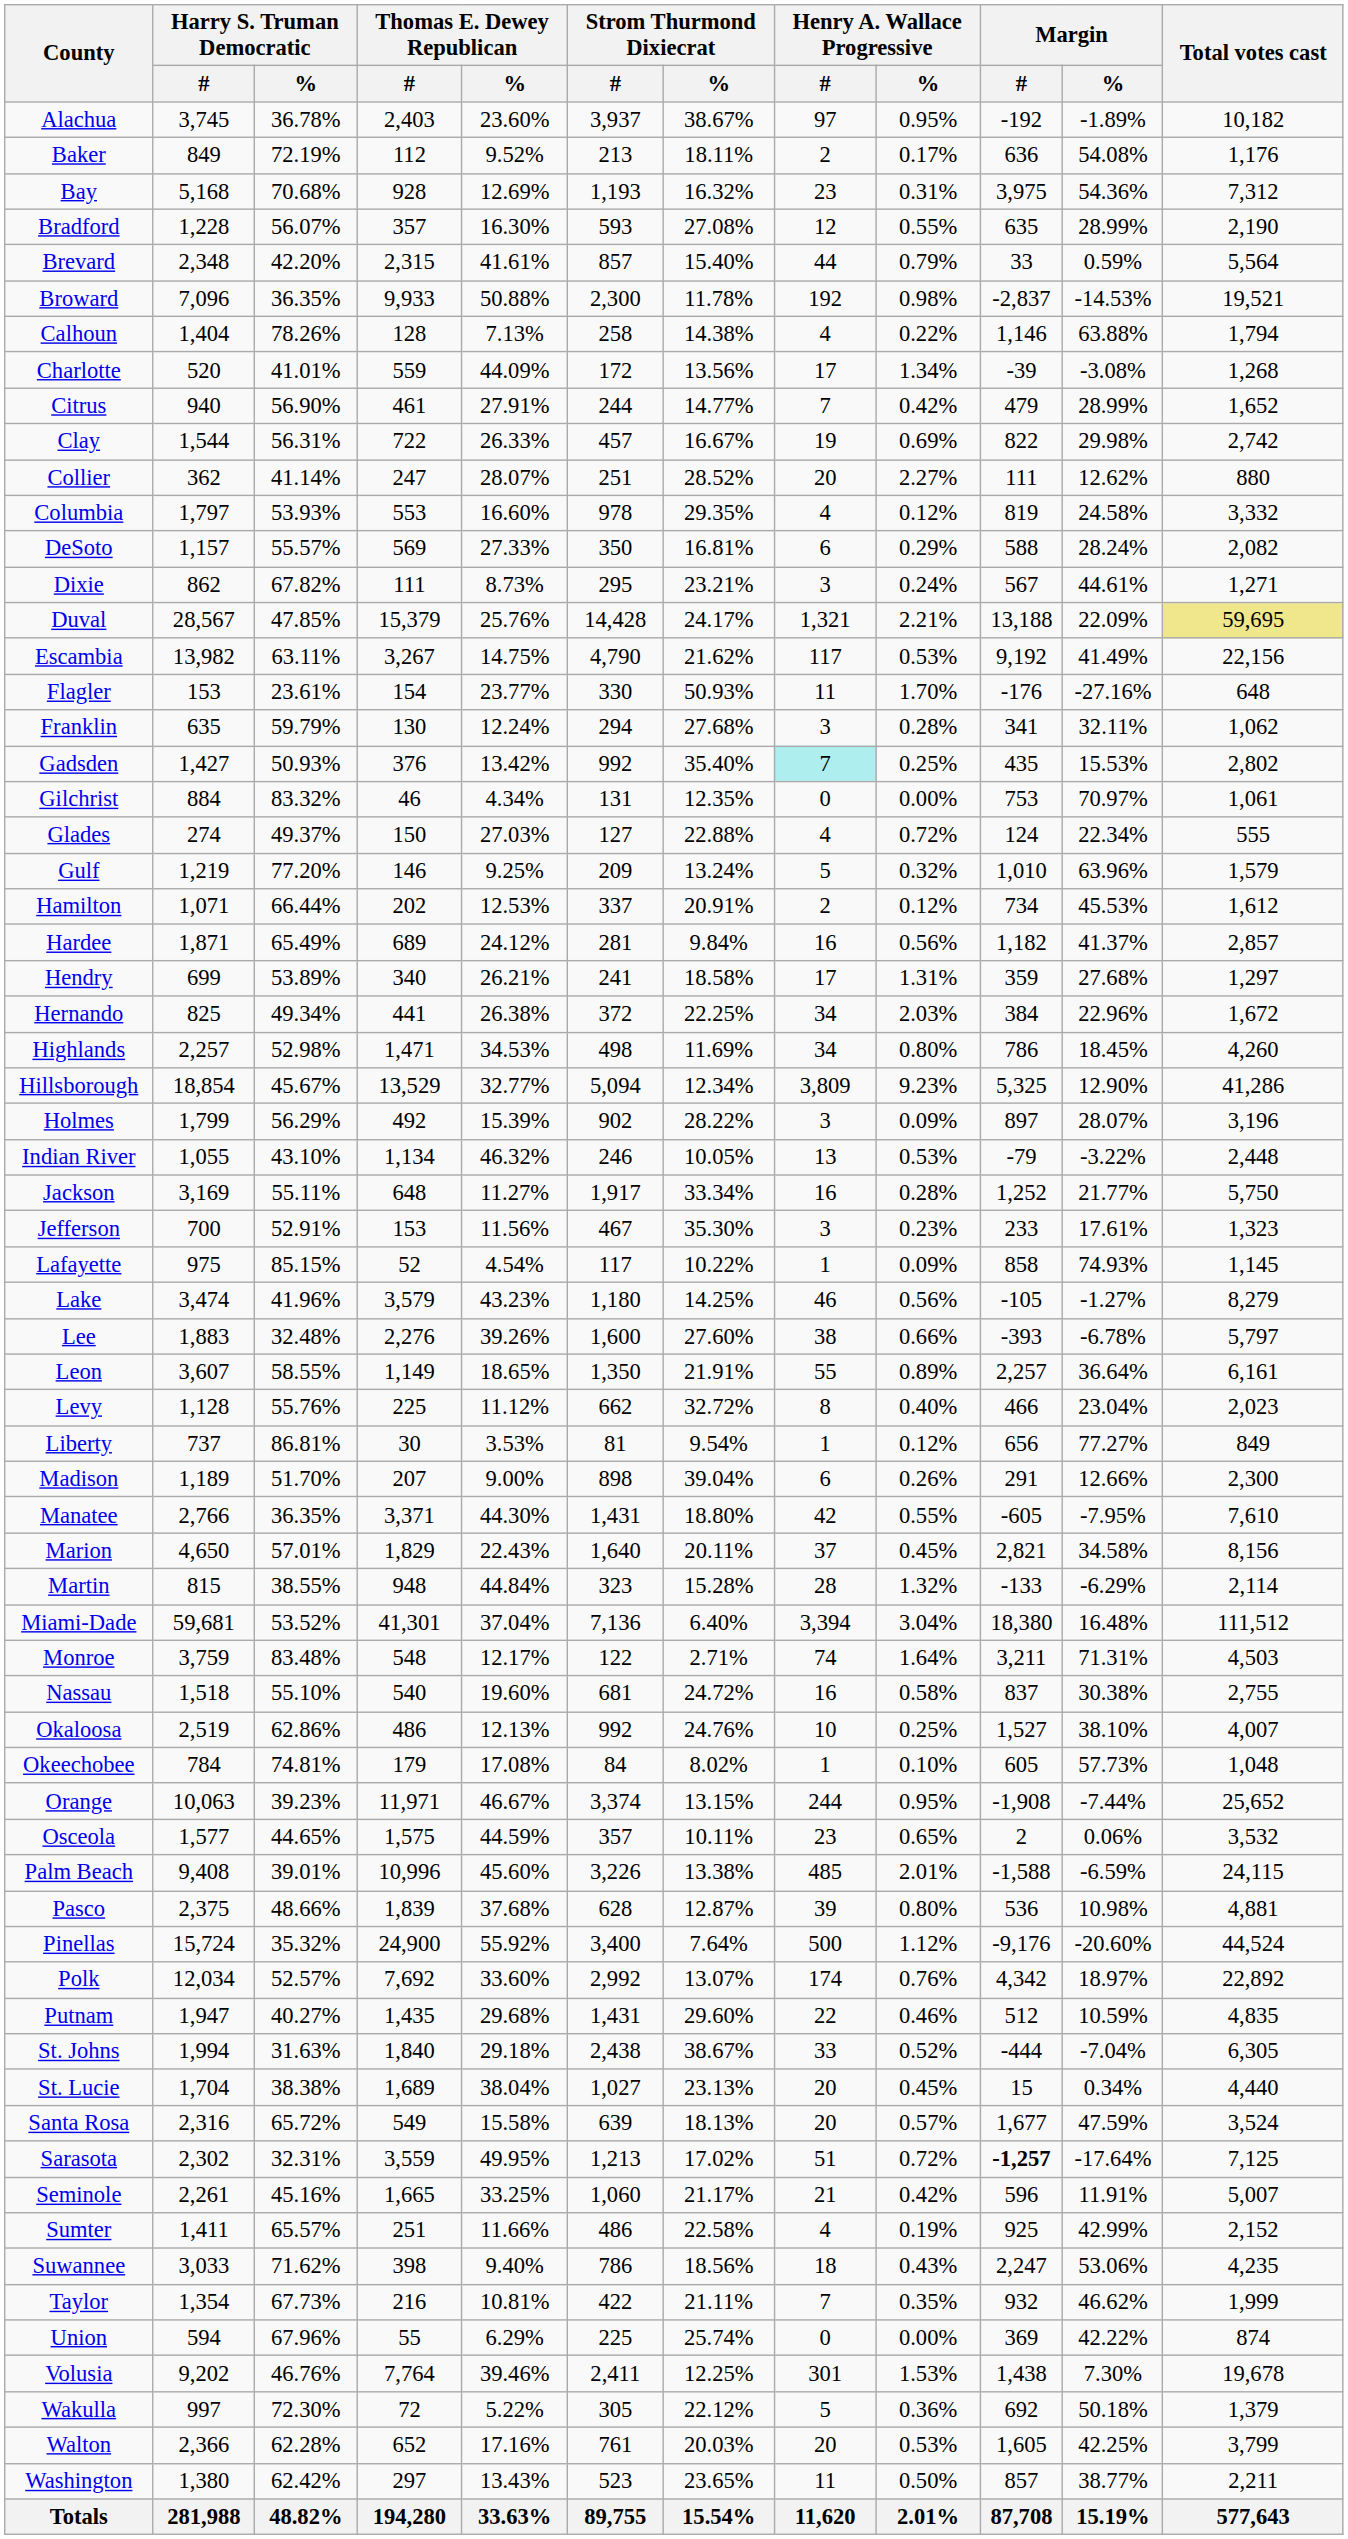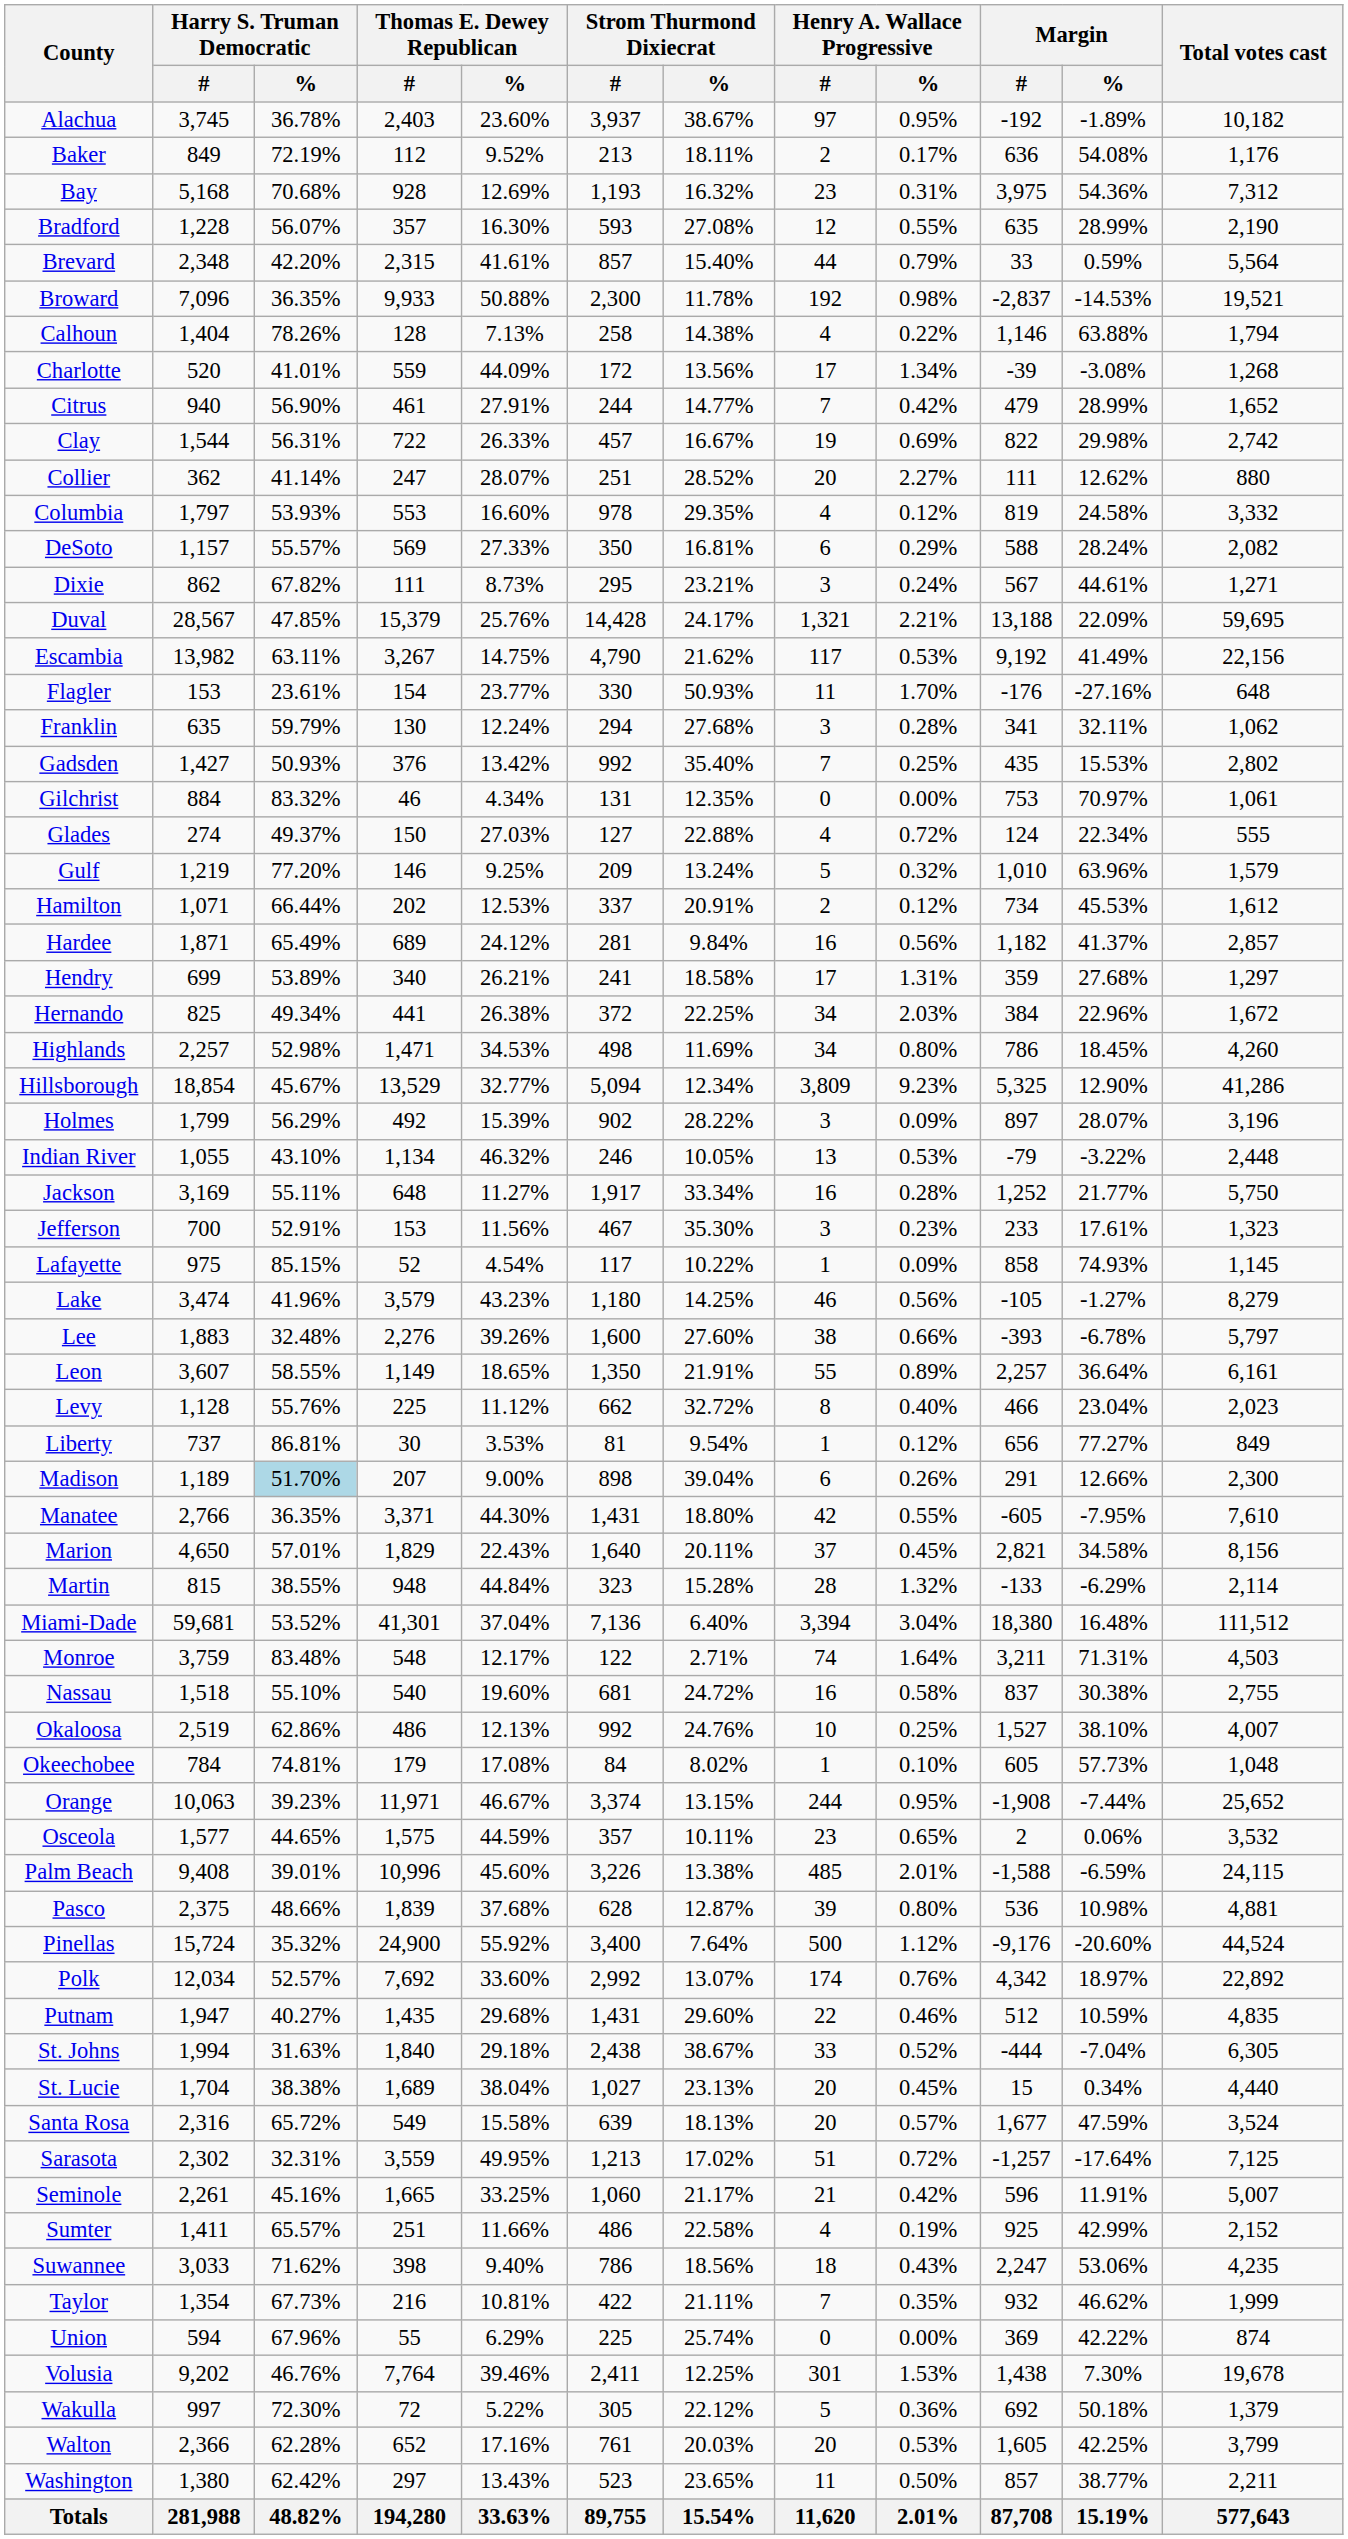(1253, 620) khaki background -> (1253, 620) no background
(825, 763) paleturquoise background -> (825, 763) no background
(306, 1478) no background -> (306, 1478) lightblue background
(1021, 2158) bold -> (1021, 2158) normal
